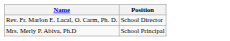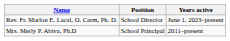+ column: (196, 10)
